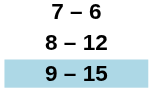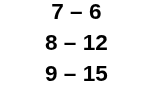(76, 73) lightblue background -> (76, 73) no background
